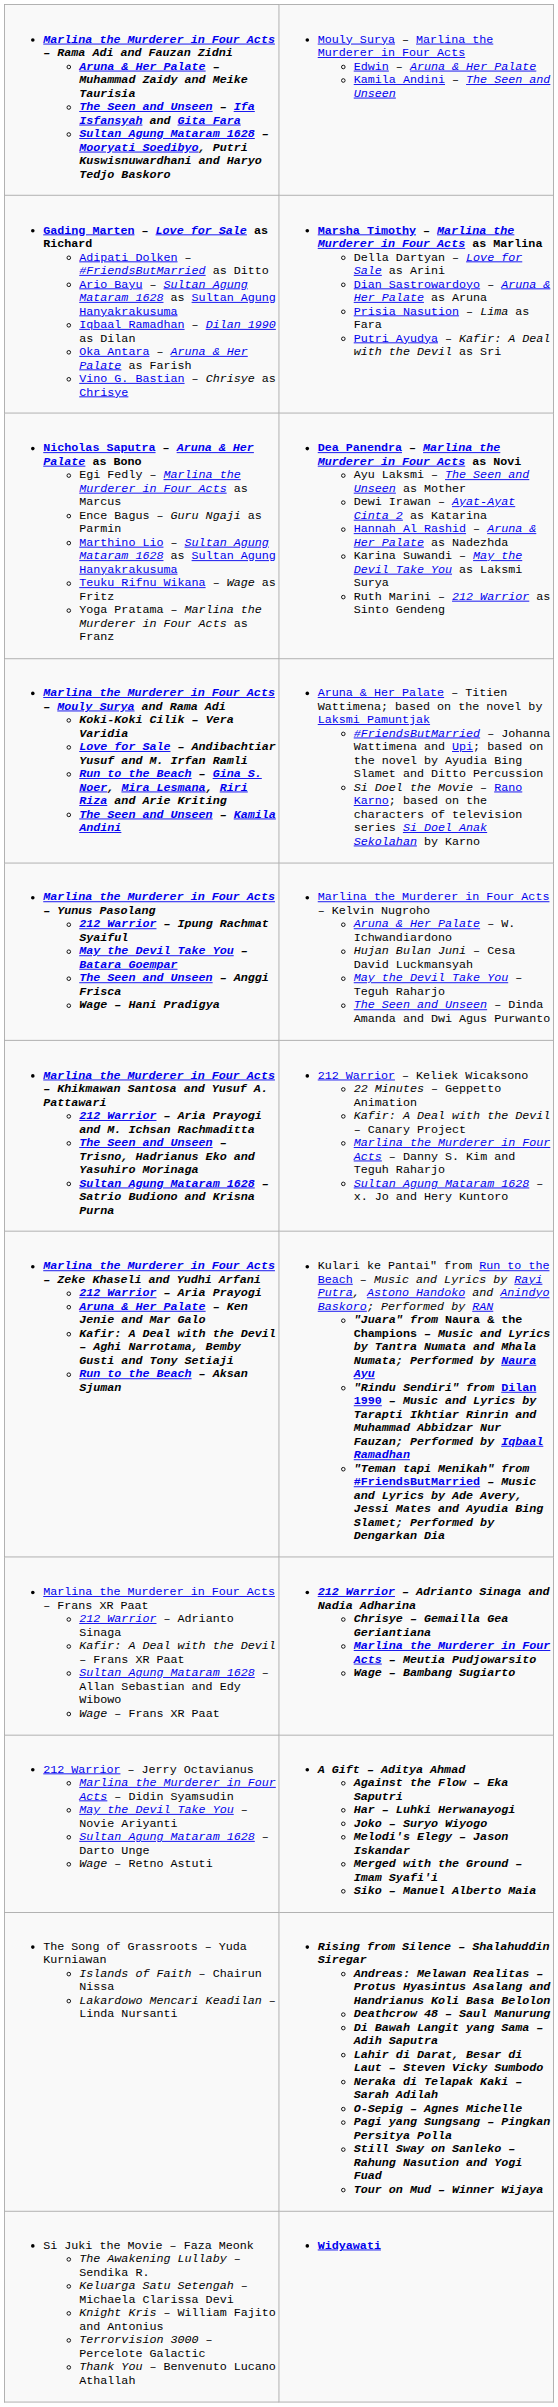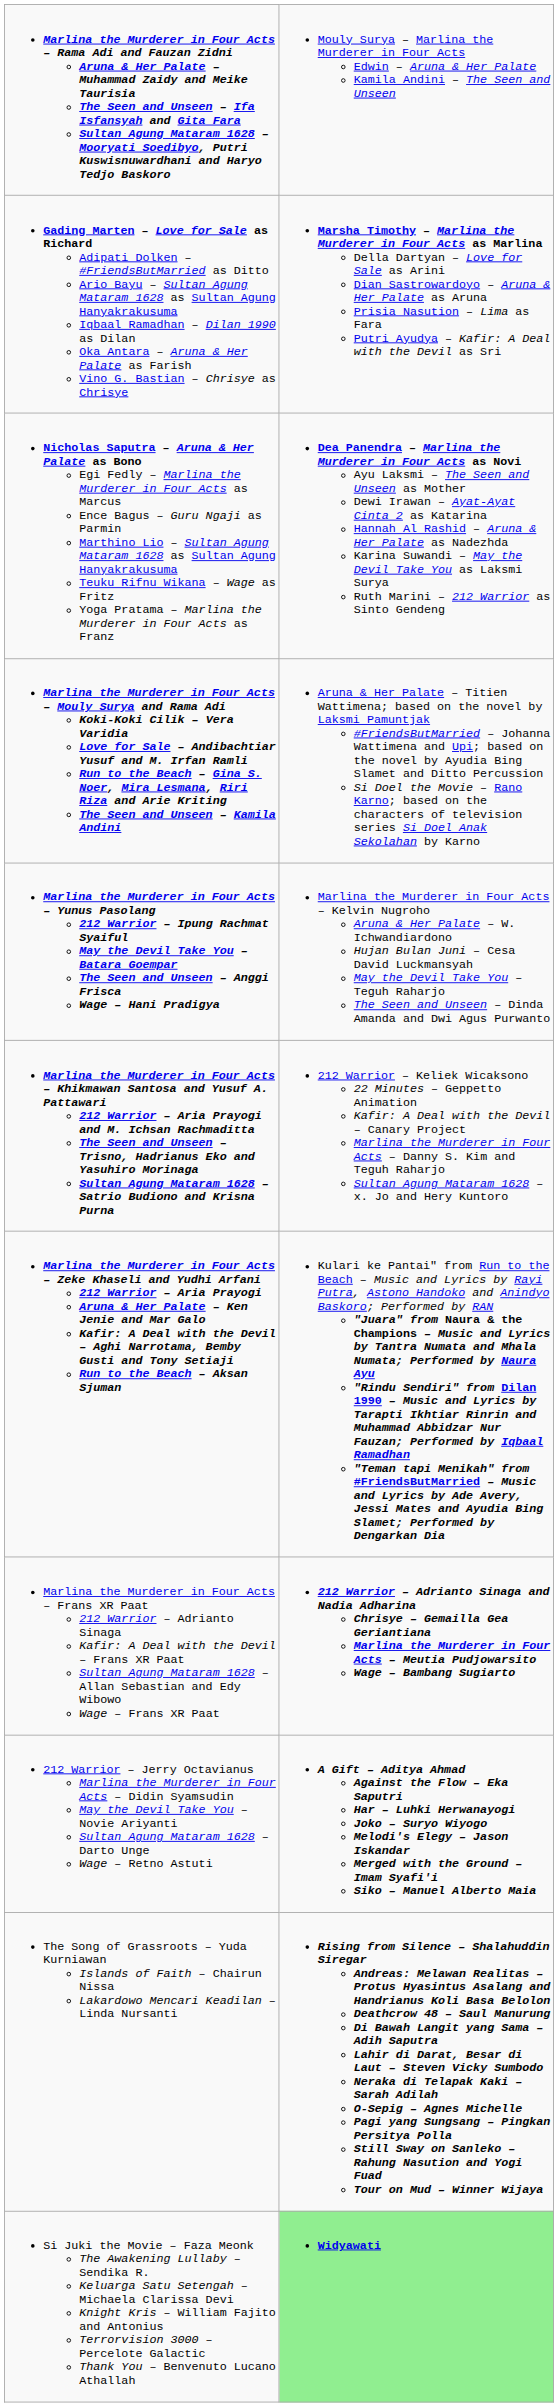(416, 2246) no background -> (416, 2246) lightgreen background
